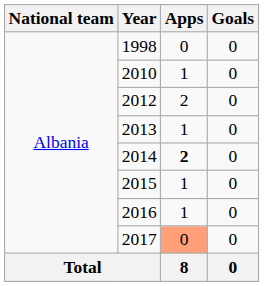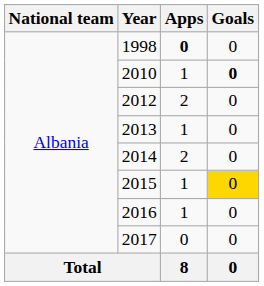(184, 45) normal -> (184, 45) bold
(233, 73) normal -> (233, 73) bold
(184, 156) bold -> (184, 156) normal
(233, 184) no background -> (233, 184) gold background
(184, 239) lightsalmon background -> (184, 239) no background
